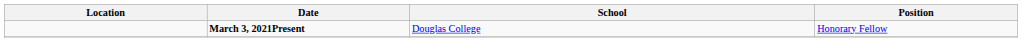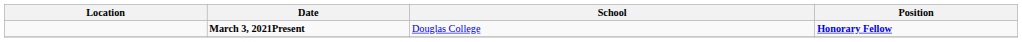(852, 28) normal -> (855, 28) bold
